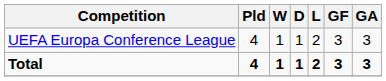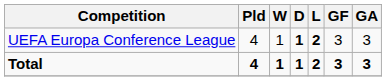(299, 40) normal -> (299, 40) bold
(316, 40) normal -> (316, 40) bold
